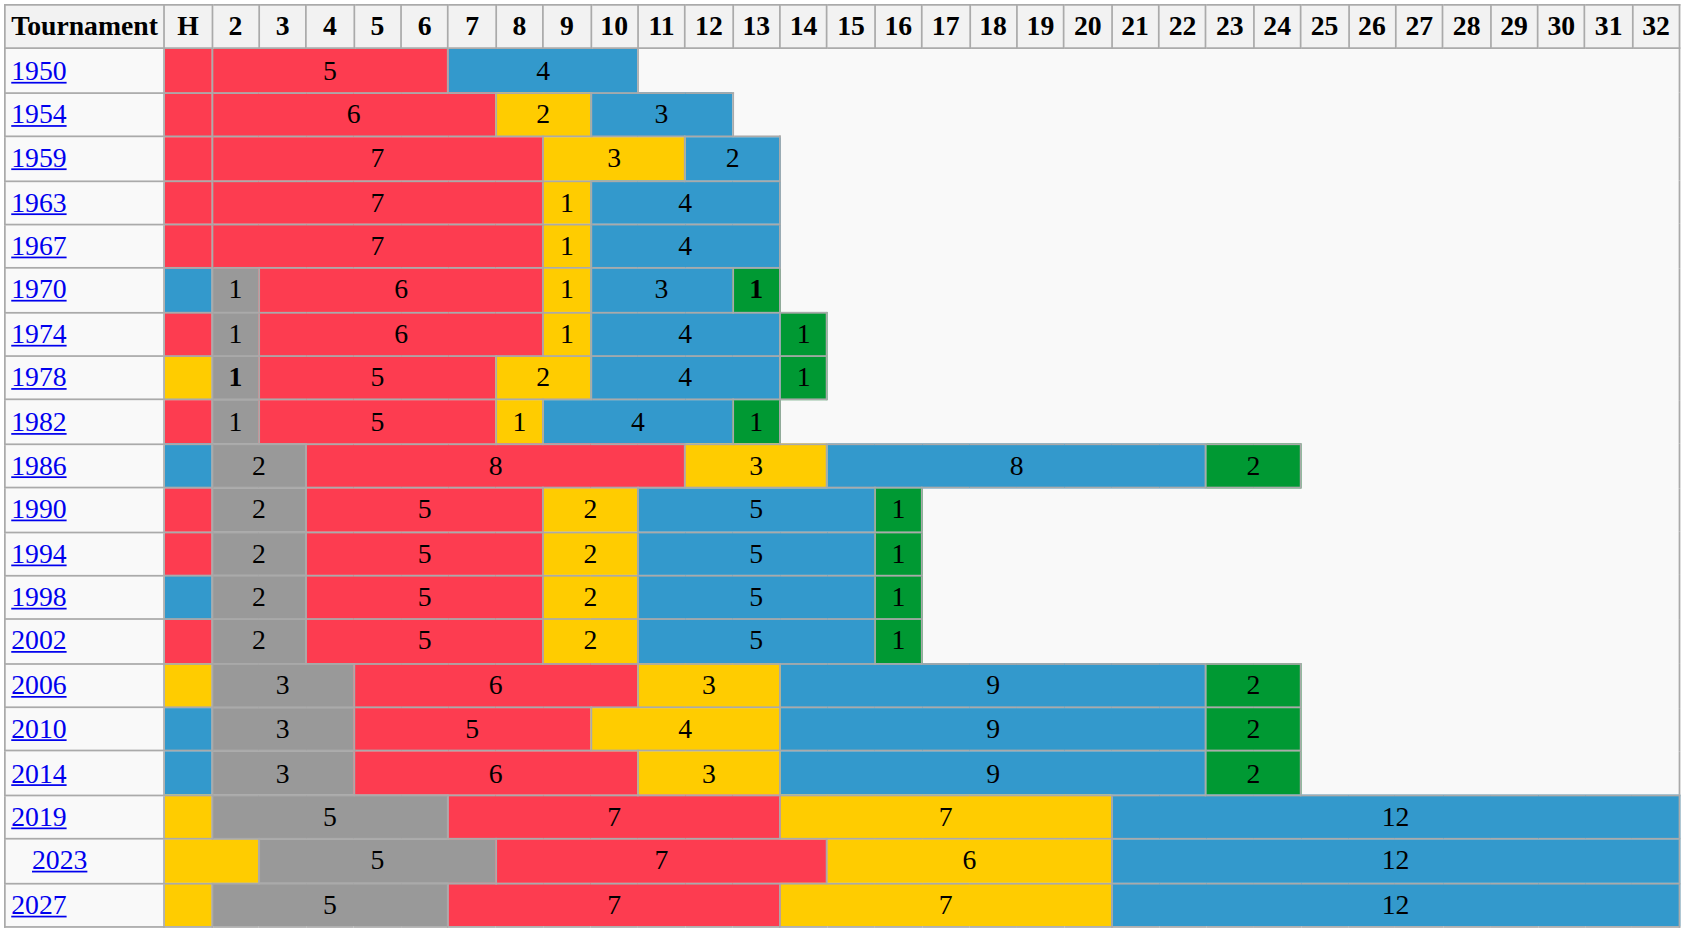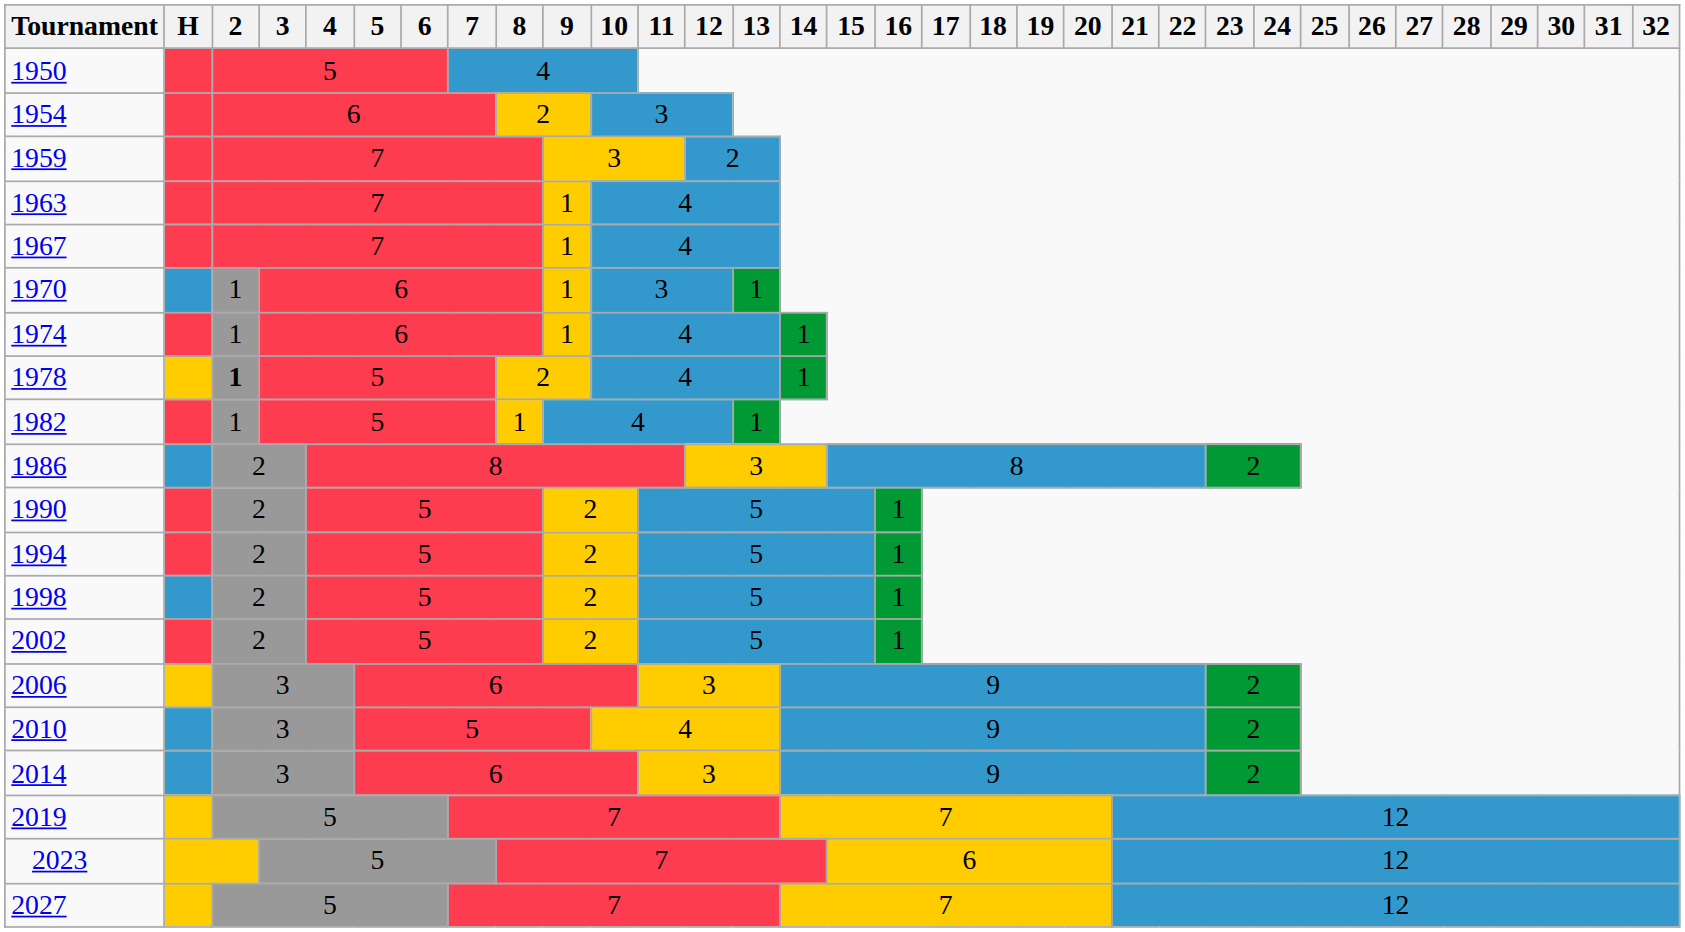(756, 289) bold -> (756, 289) normal
